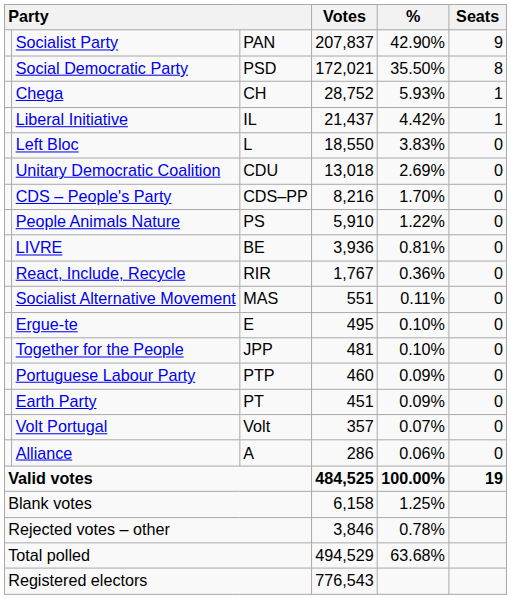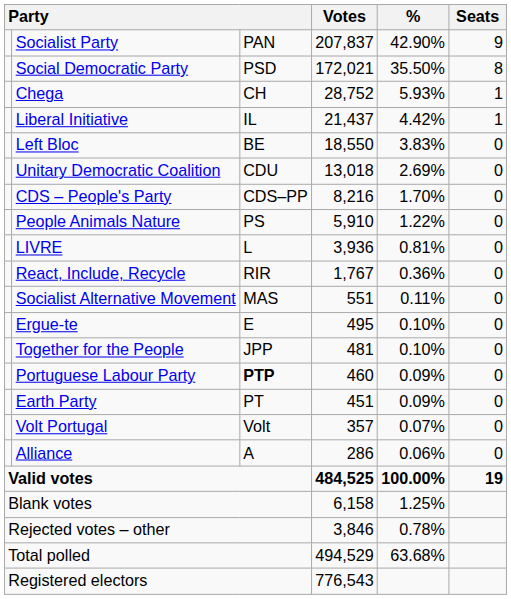(248, 145) L -> (254, 145) BE
(254, 247) BE -> (248, 247) L
(259, 376) normal -> (259, 376) bold
